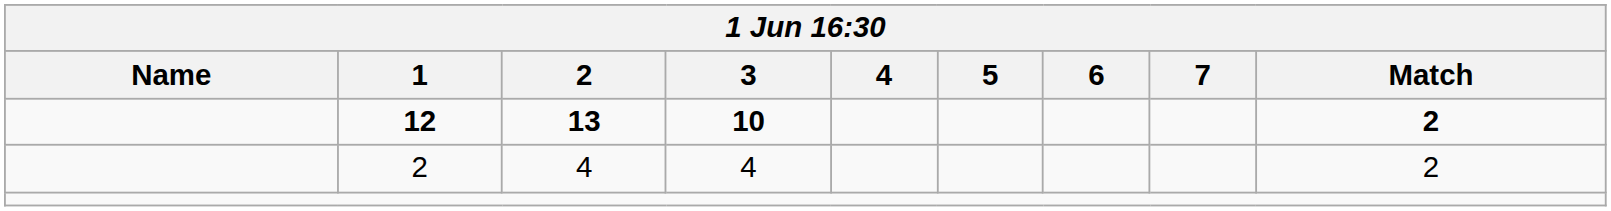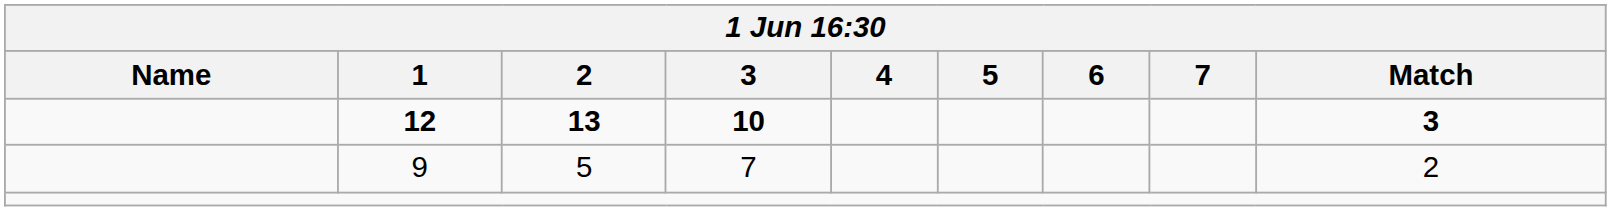(1431, 121) 2 -> (1431, 121) 3
(420, 167) 2 -> (420, 167) 9
(584, 167) 4 -> (584, 167) 5
(749, 167) 4 -> (749, 167) 7
